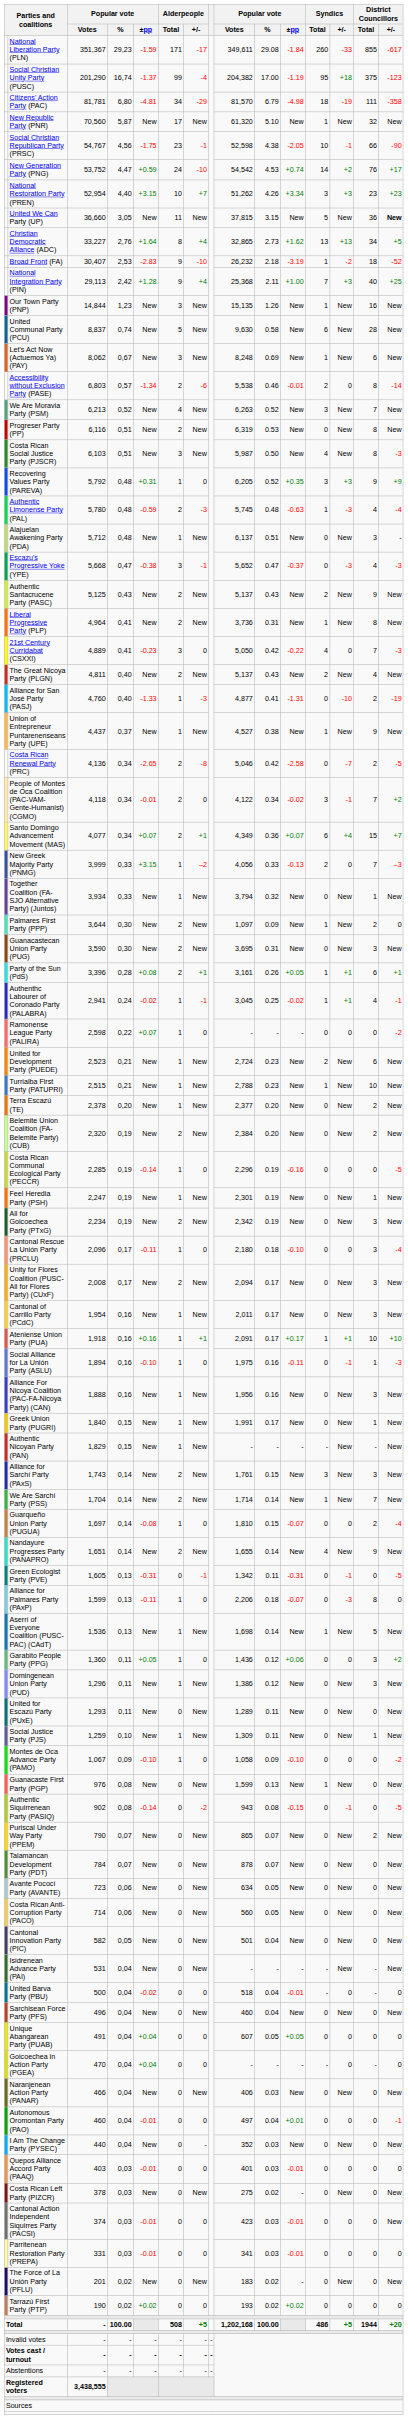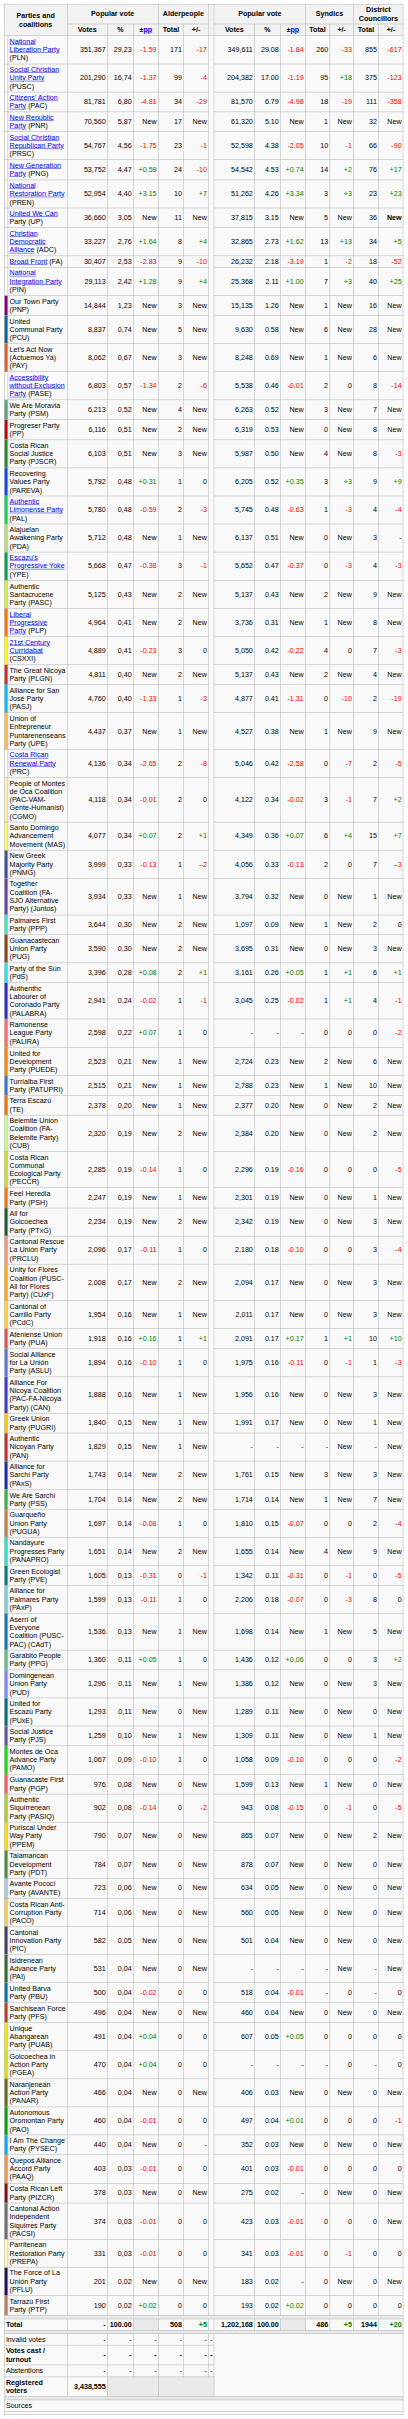(148, 864) +3.15 -> (148, 864) -0.13
(350, 2253) 0 -> (349, 2253) -1
